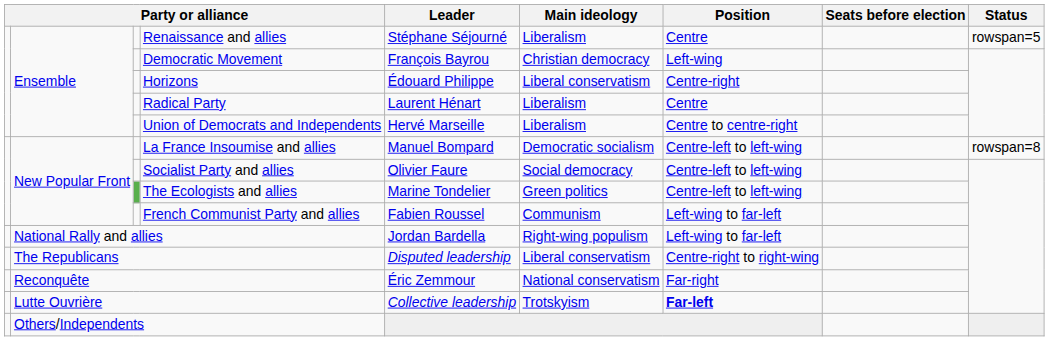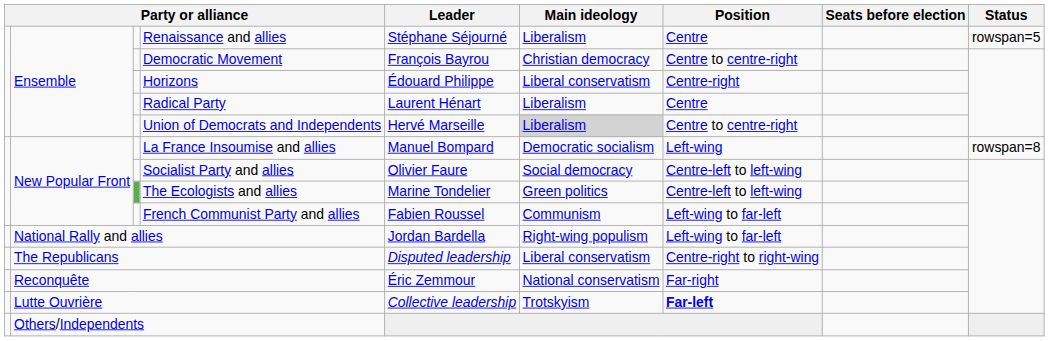(694, 59) Left-wing -> (732, 59) Centre to centre-right
(554, 125) no background -> (554, 125) lightgrey background
(734, 147) Centre-left to left-wing -> (694, 147) Left-wing
